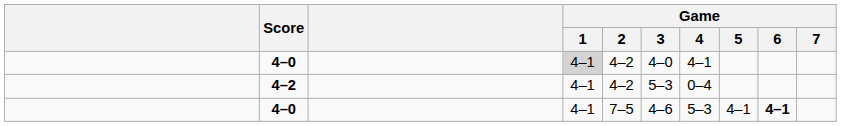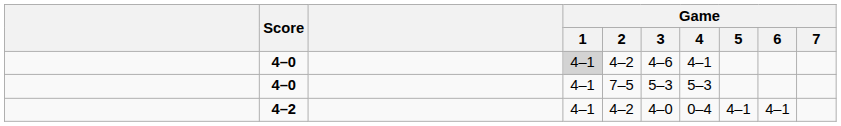(660, 62) 4–0 -> (660, 62) 4–6
(284, 86) 4–2 -> (284, 86) 4–0
(621, 86) 4–2 -> (621, 86) 7–5
(699, 86) 0–4 -> (699, 86) 5–3
(284, 109) 4–0 -> (284, 109) 4–2
(621, 109) 7–5 -> (621, 109) 4–2
(660, 109) 4–6 -> (660, 109) 4–0
(699, 109) 5–3 -> (699, 109) 0–4
(777, 109) bold -> (777, 109) normal
